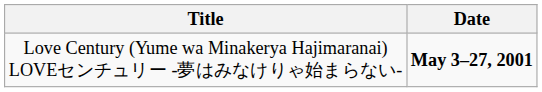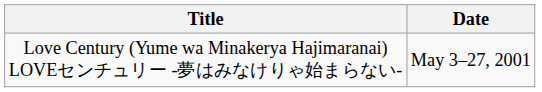(472, 59) bold -> (471, 59) normal
